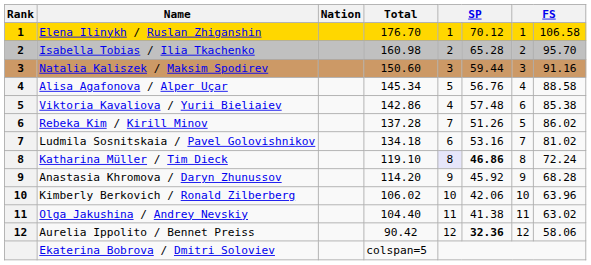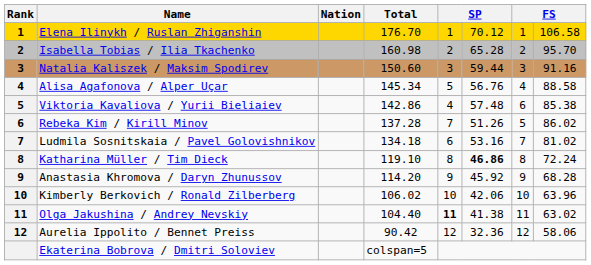(450, 159) lavender background -> (450, 159) no background
(450, 214) normal -> (450, 214) bold
(487, 232) bold -> (487, 232) normal
